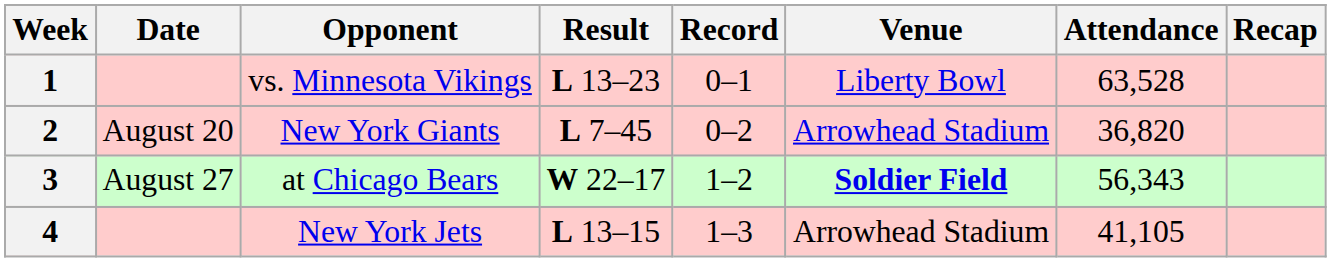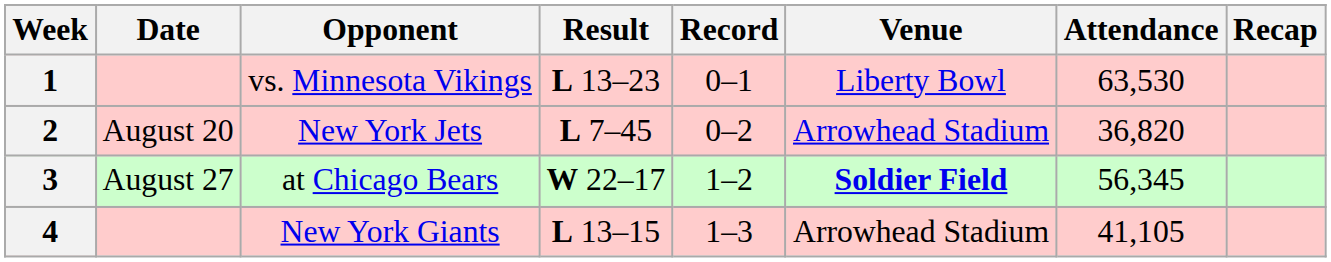(1141, 79) 63,528 -> (1141, 79) 63,530
(390, 130) New York Giants -> (390, 130) New York Jets
(1141, 180) 56,343 -> (1141, 180) 56,345
(390, 230) New York Jets -> (390, 230) New York Giants
